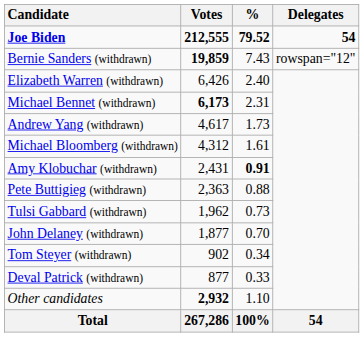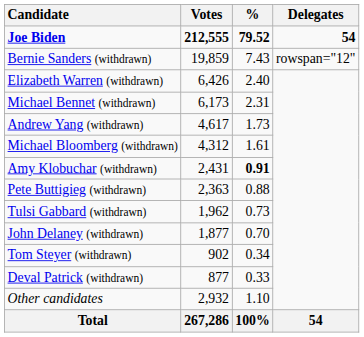(210, 59) bold -> (210, 59) normal
(213, 102) bold -> (213, 102) normal
(213, 299) bold -> (213, 299) normal
